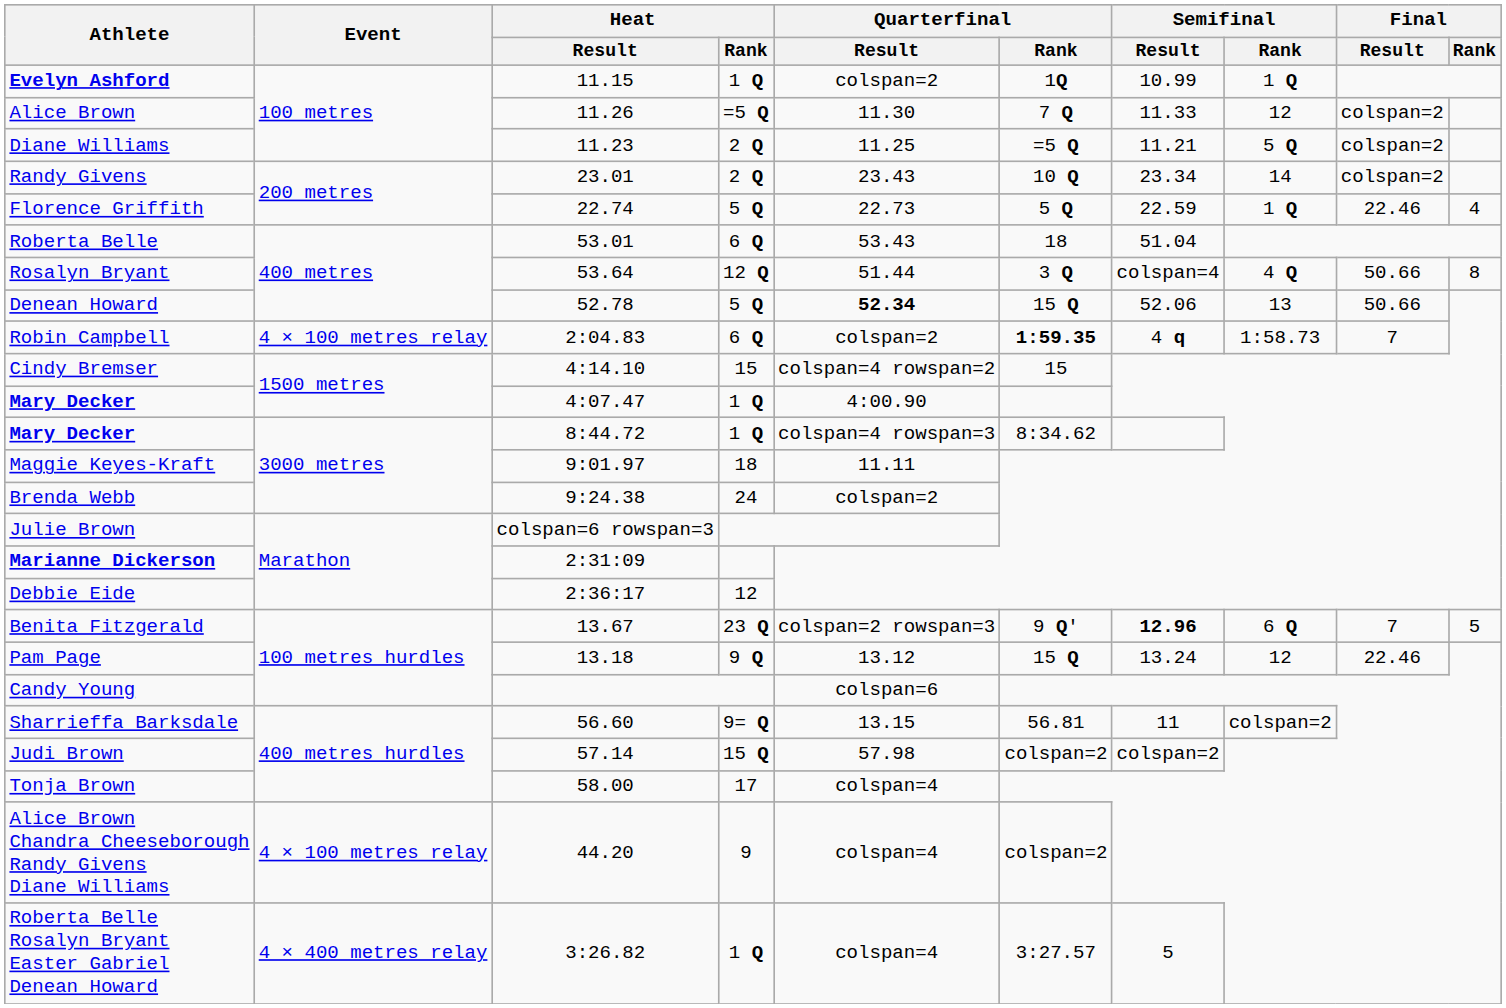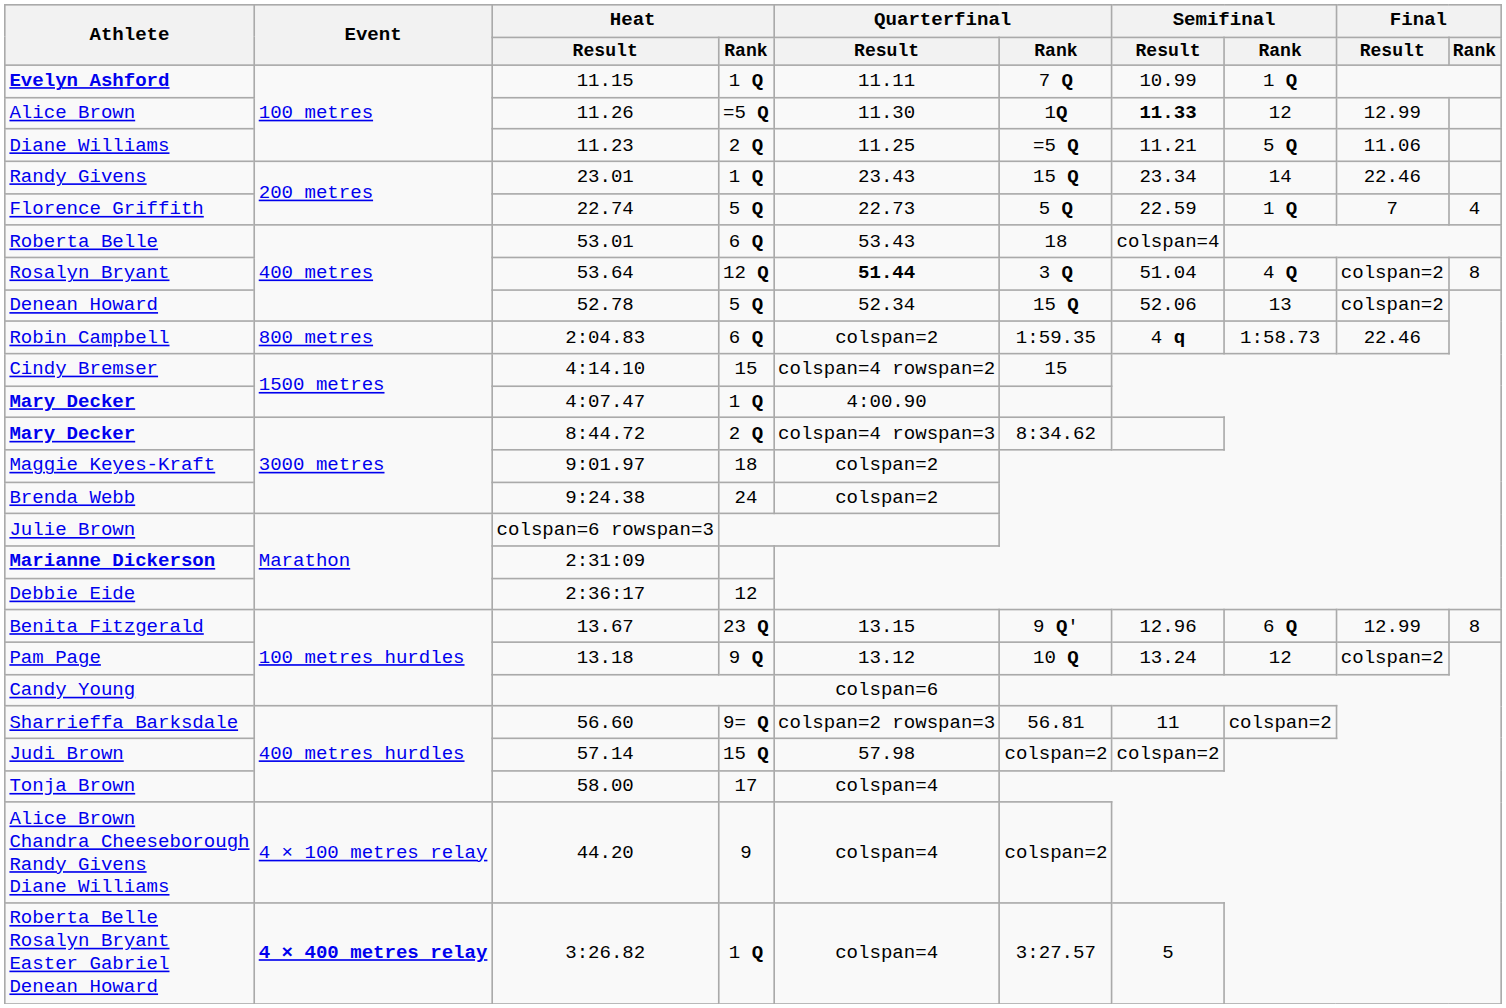(887, 81) colspan=2 -> (887, 81) 11.11
(1056, 81) 1Q -> (1056, 81) 7 Q
(1056, 113) 7 Q -> (1056, 113) 1Q
(1168, 113) normal -> (1168, 113) bold
(1392, 113) colspan=2 -> (1392, 113) 12.99
(1392, 145) colspan=2 -> (1392, 145) 11.06
(746, 177) 2 Q -> (746, 177) 1 Q
(1056, 177) 10 Q -> (1056, 177) 15 Q
(1392, 177) colspan=2 -> (1392, 177) 22.46
(1392, 209) 22.46 -> (1392, 209) 7
(1168, 241) 51.04 -> (1168, 241) colspan=4
(887, 273) normal -> (887, 273) bold
(1168, 273) colspan=4 -> (1168, 273) 51.04
(1392, 273) 50.66 -> (1392, 273) colspan=2
(887, 305) bold -> (887, 305) normal
(1392, 305) 50.66 -> (1392, 305) colspan=2
(373, 337) 4 × 100 metres relay -> (316, 337) 800 metres
(1056, 337) bold -> (1056, 337) normal
(1392, 337) 7 -> (1392, 337) 22.46
(746, 433) 1 Q -> (746, 433) 2 Q
(887, 465) 11.11 -> (887, 465) colspan=2
(887, 626) colspan=2 rowspan=3 -> (887, 626) 13.15
(1168, 626) bold -> (1168, 626) normal
(1392, 626) 7 -> (1392, 626) 12.99
(1474, 626) 5 -> (1474, 626) 8
(1056, 658) 15 Q -> (1056, 658) 10 Q
(1392, 658) 22.46 -> (1392, 658) colspan=2
(887, 722) 13.15 -> (887, 722) colspan=2 rowspan=3
(373, 953) normal -> (373, 953) bold
